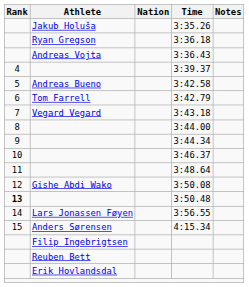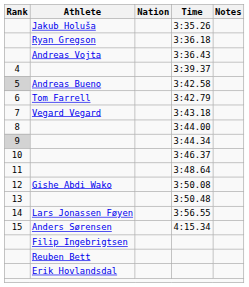(17, 84) no background -> (17, 84) lightgrey background
(17, 141) no background -> (17, 141) lightgrey background
(17, 199) bold -> (17, 199) normal
